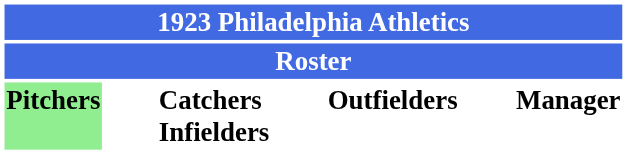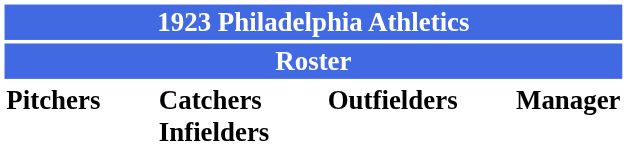(53, 99) lightgreen background -> (53, 99) no background
